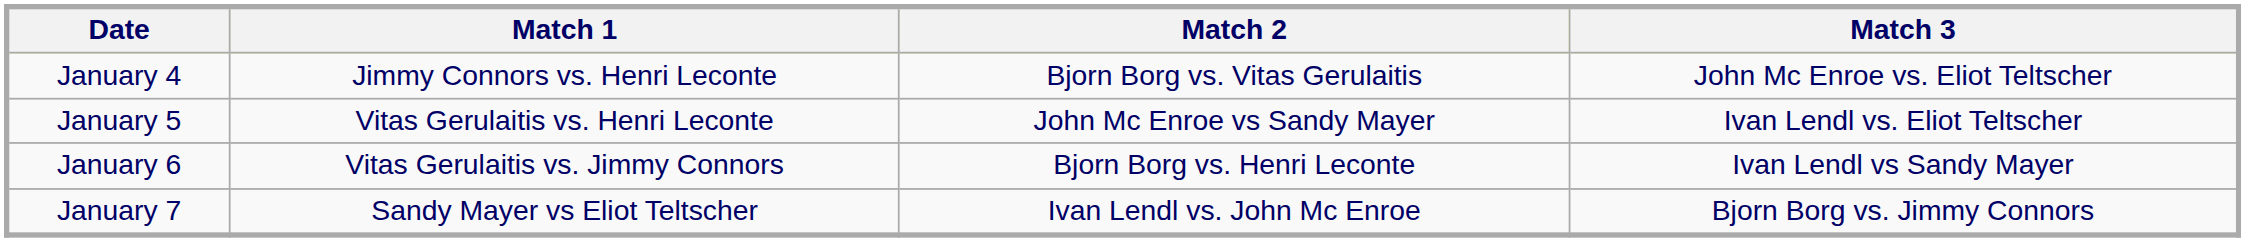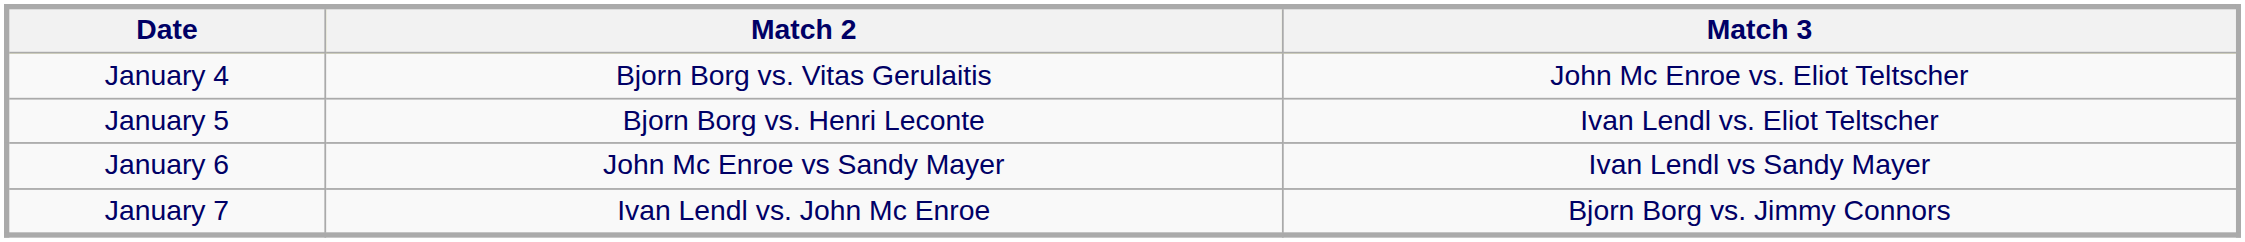- column: (565, 30)
(1234, 120) John Mc Enroe vs Sandy Mayer -> (804, 120) Bjorn Borg vs. Henri Leconte
(1234, 165) Bjorn Borg vs. Henri Leconte -> (804, 165) John Mc Enroe vs Sandy Mayer
